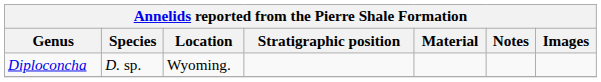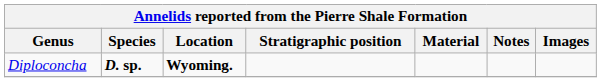(123, 64) normal -> (123, 64) bold
(199, 64) normal -> (199, 64) bold
